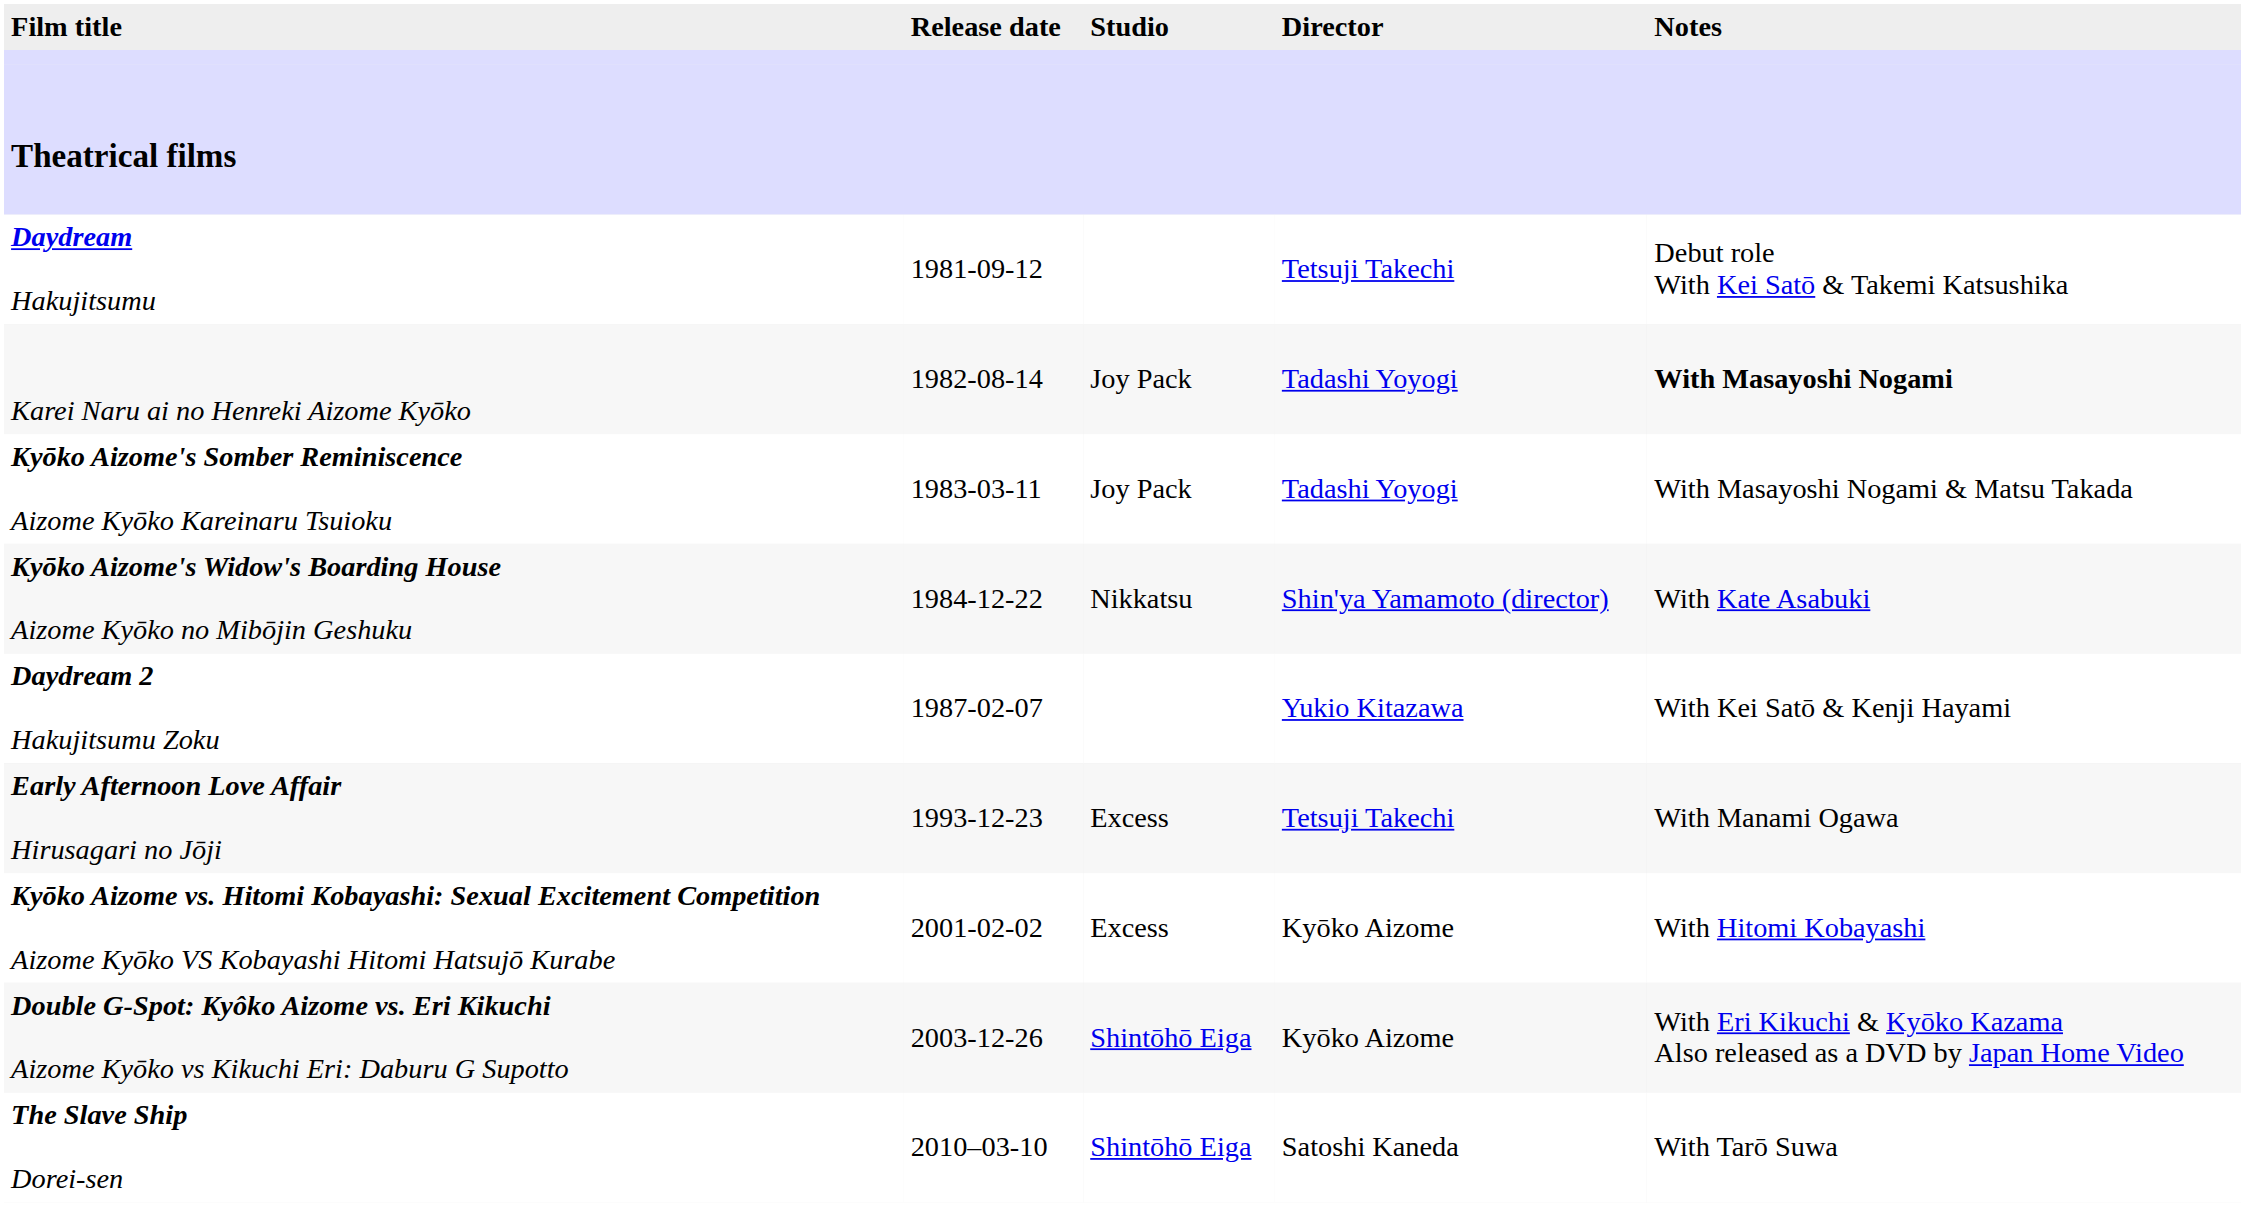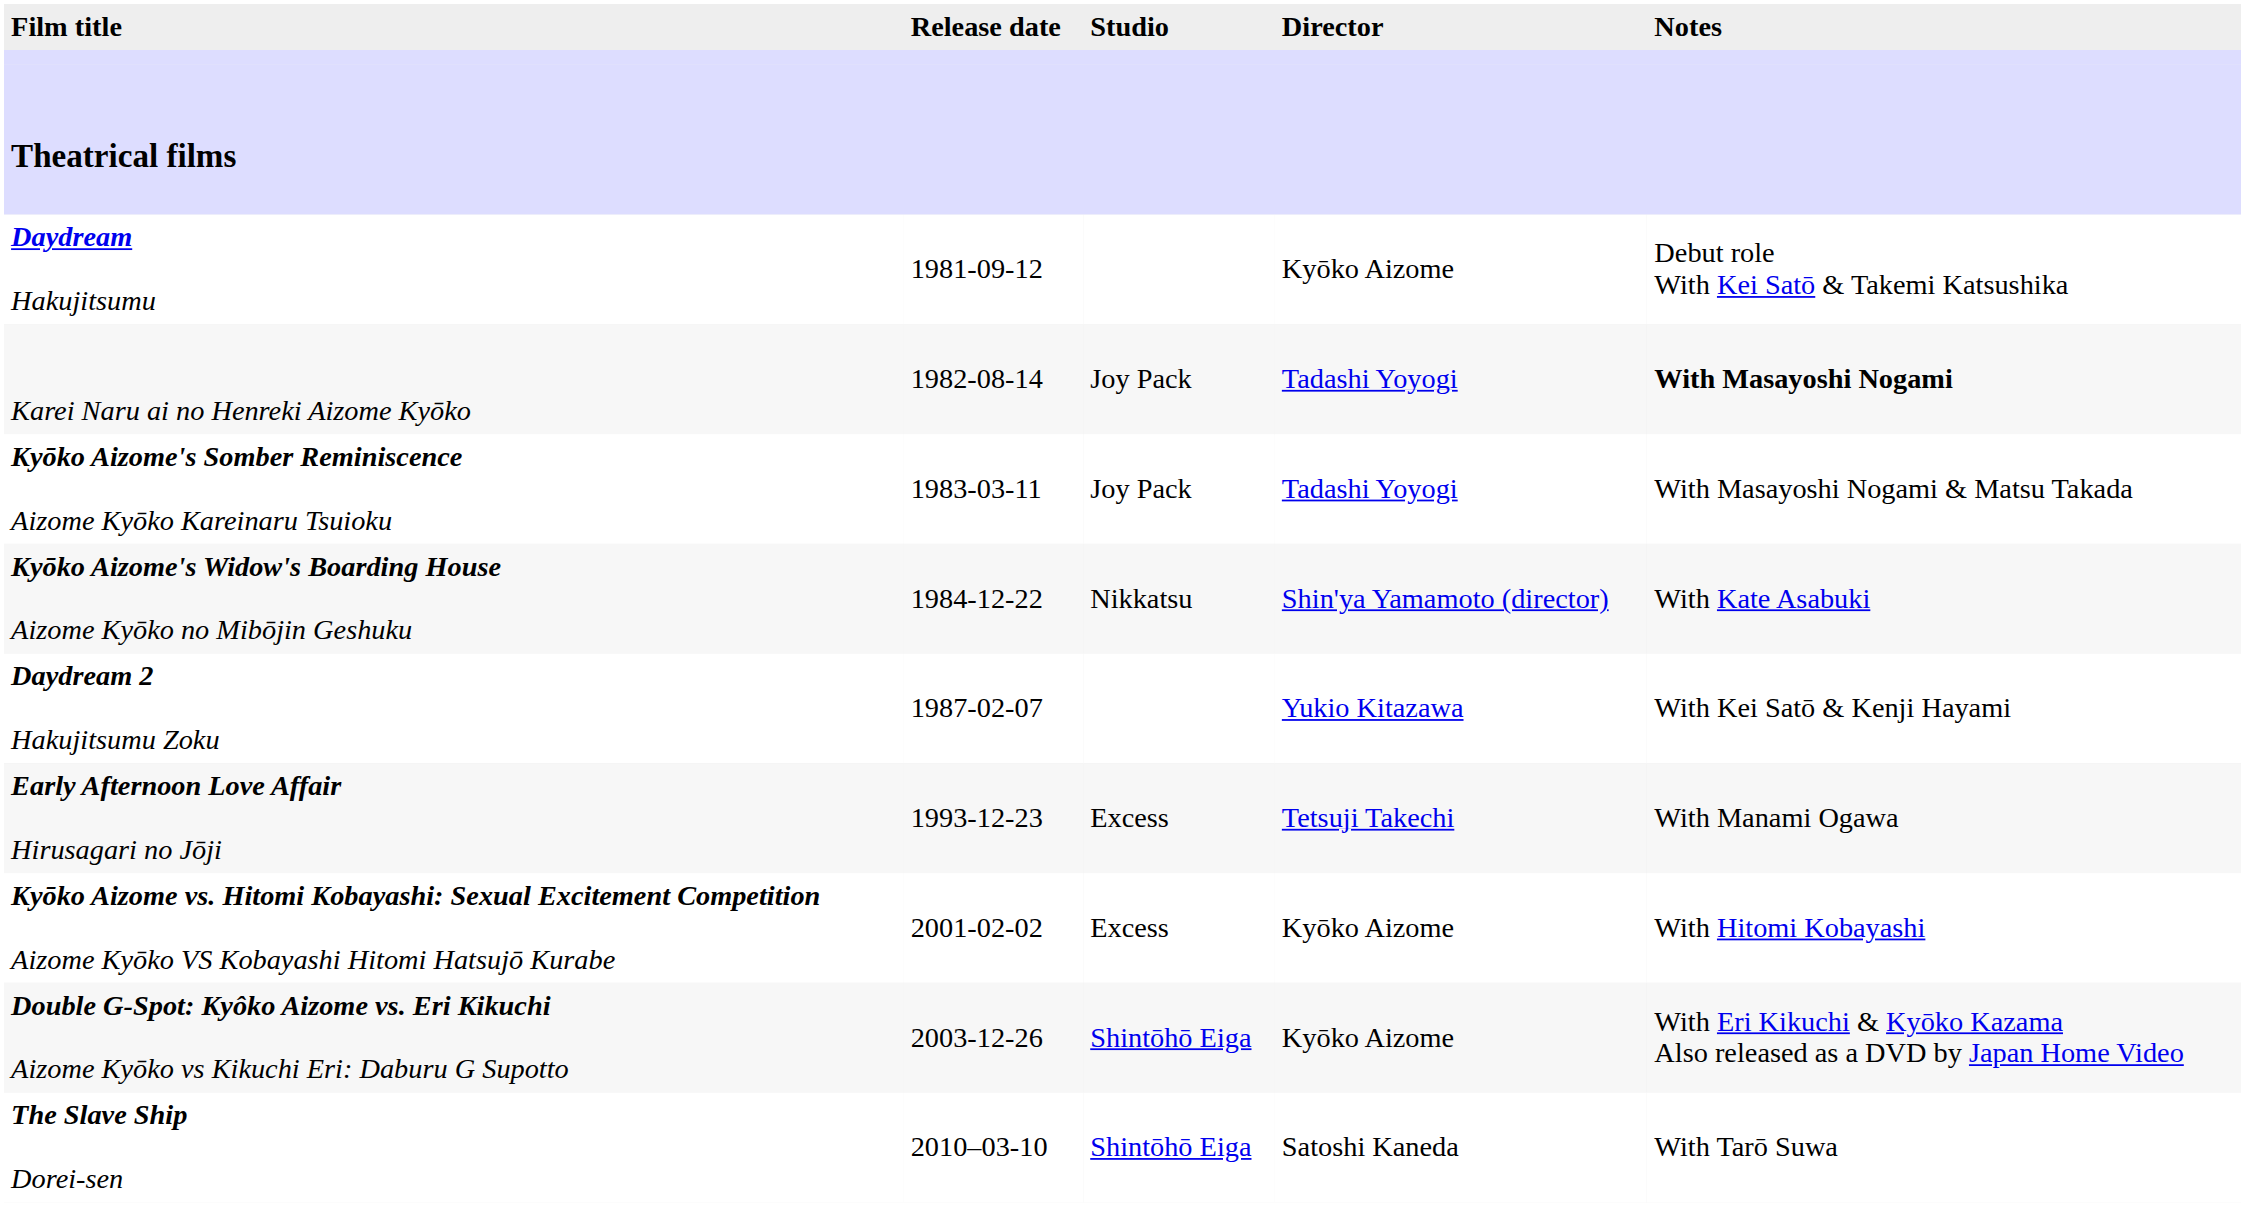(1368, 269) Tetsuji Takechi -> (1368, 269) Kyōko Aizome
